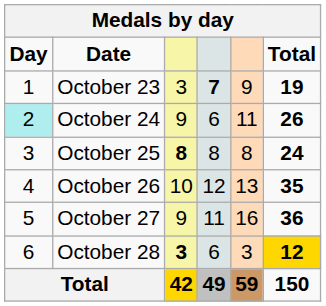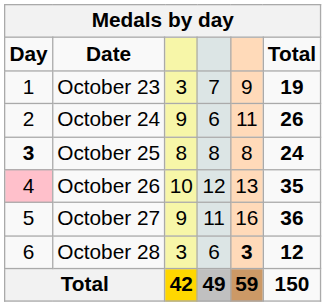(214, 86) bold -> (214, 86) normal
(29, 119) paleturquoise background -> (29, 119) no background
(29, 152) normal -> (29, 152) bold
(181, 152) bold -> (181, 152) normal
(29, 185) no background -> (29, 185) pink background
(181, 251) bold -> (181, 251) normal
(247, 251) normal -> (247, 251) bold
(292, 251) gold background -> (292, 251) no background
